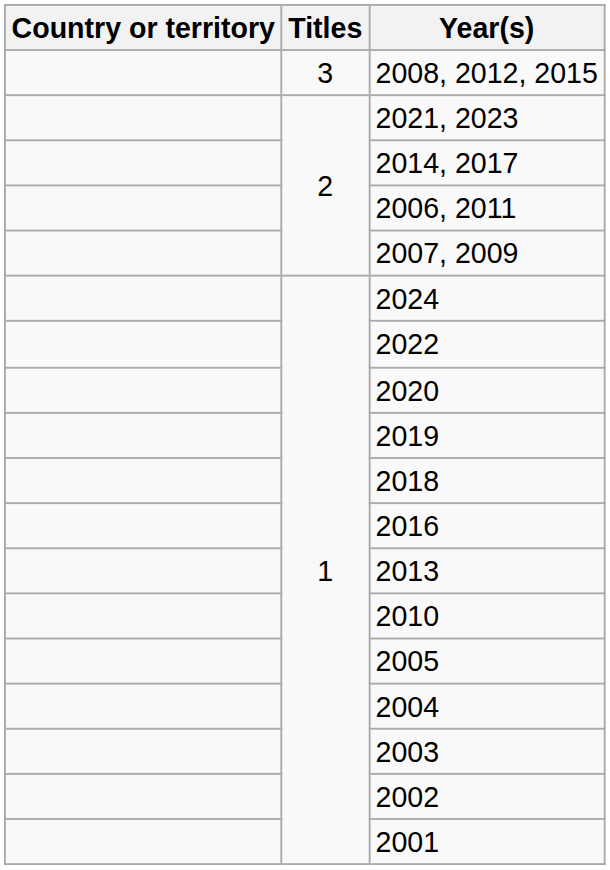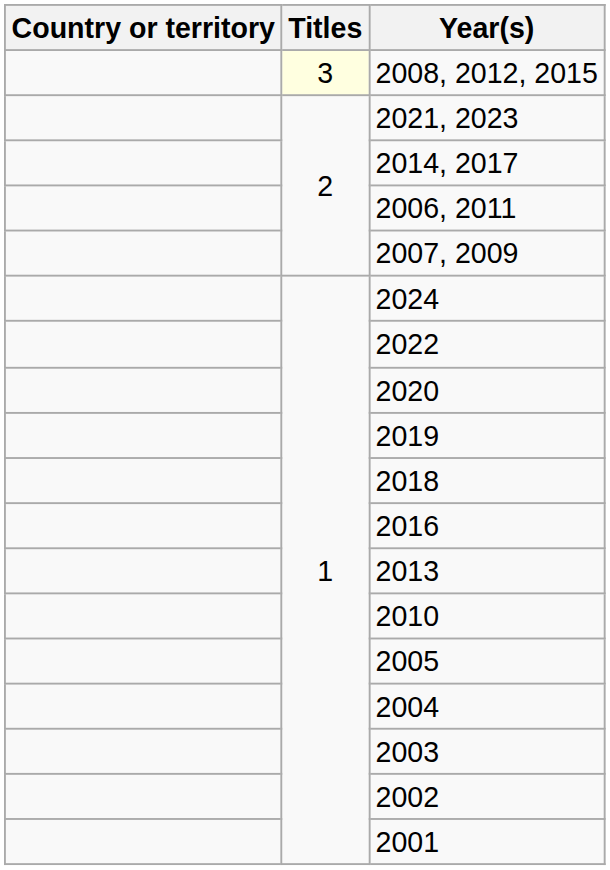(325, 73) no background -> (325, 73) lightyellow background
